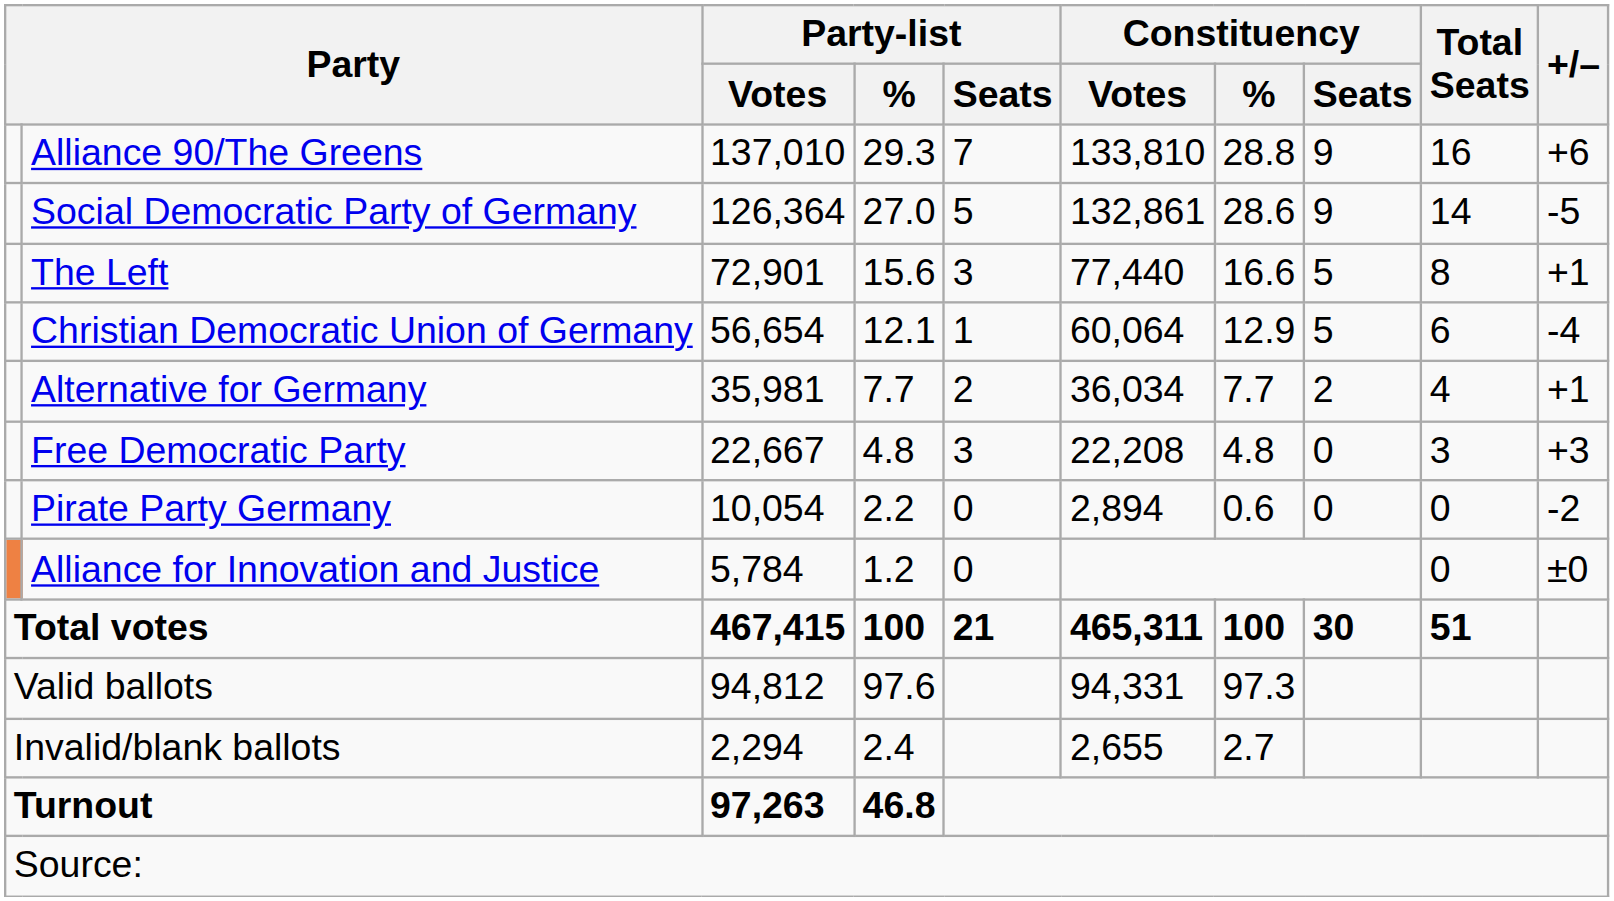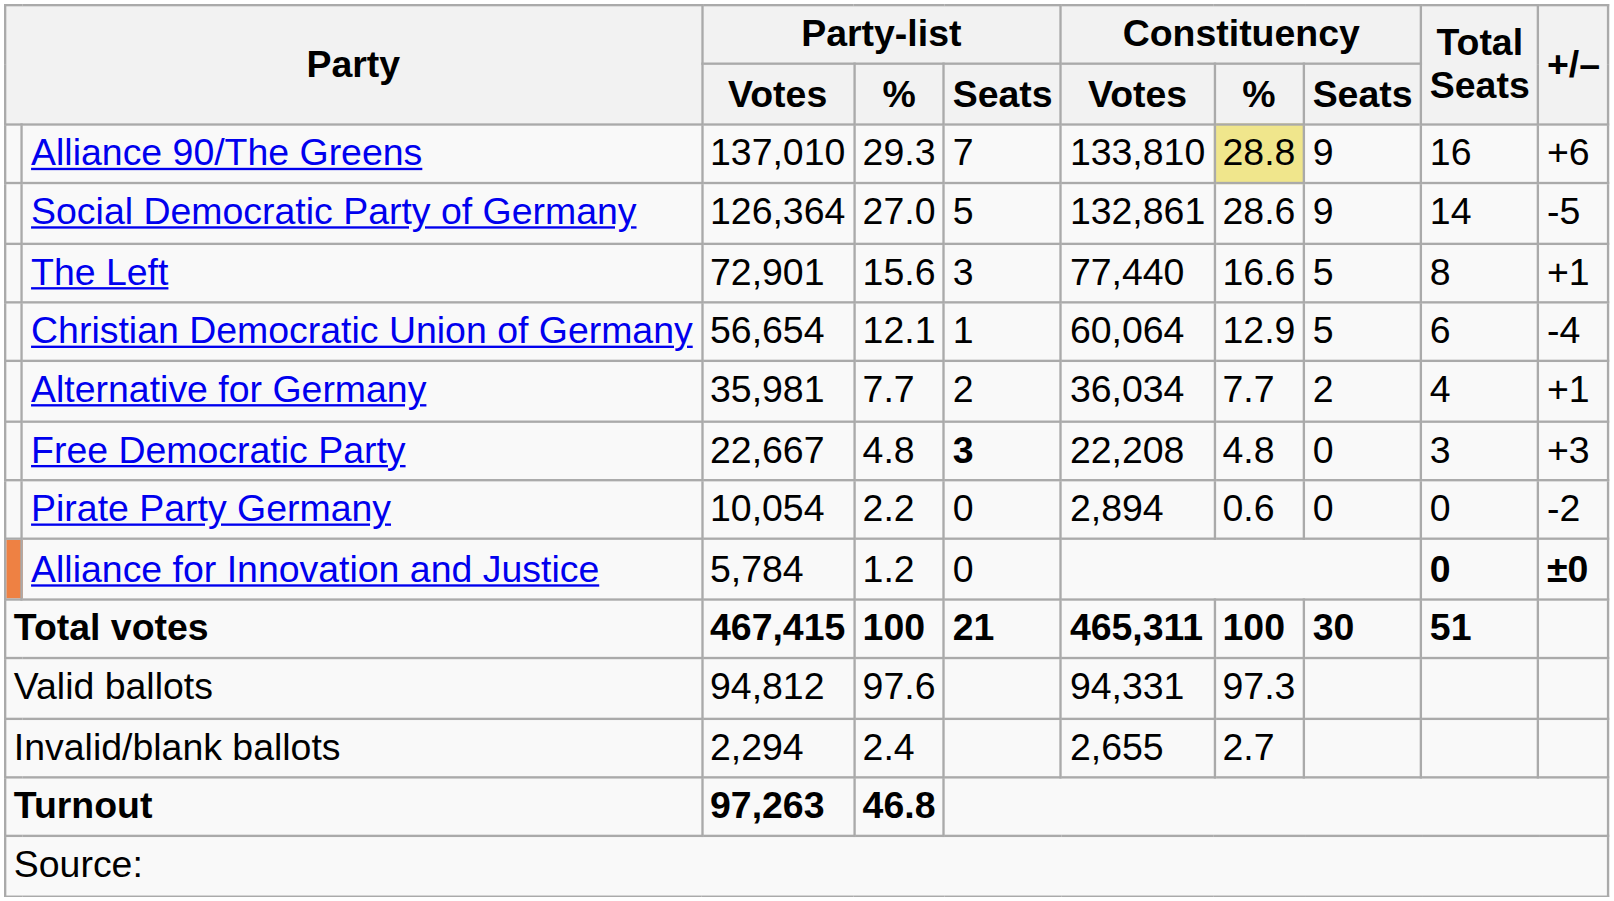(1259, 152) no background -> (1259, 152) khaki background
(963, 449) normal -> (963, 449) bold
(1440, 568) normal -> (1440, 568) bold
(1568, 568) normal -> (1568, 568) bold
